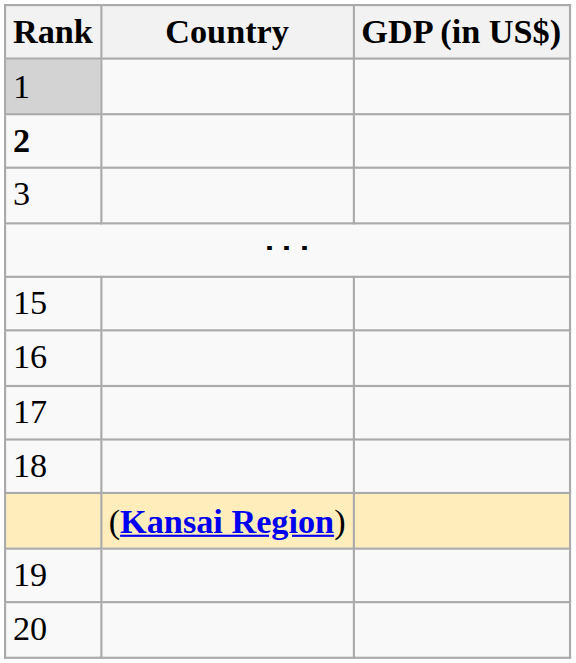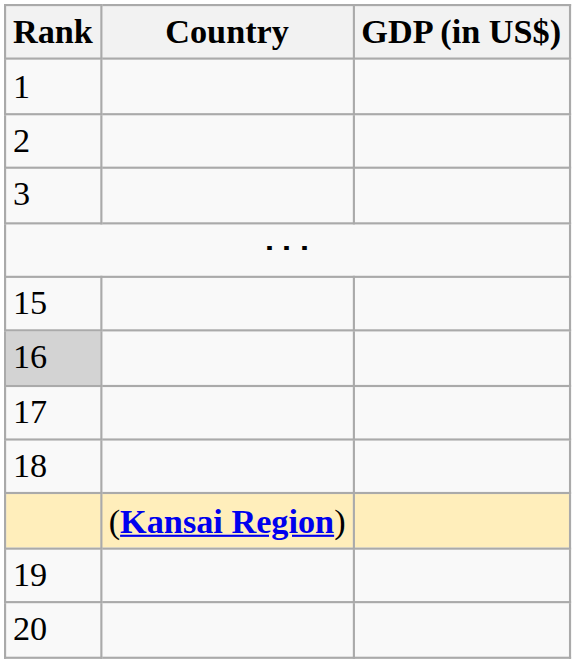(22, 85) lightgrey background -> (22, 85) no background
(22, 140) bold -> (22, 140) normal
(30, 357) no background -> (30, 357) lightgrey background
